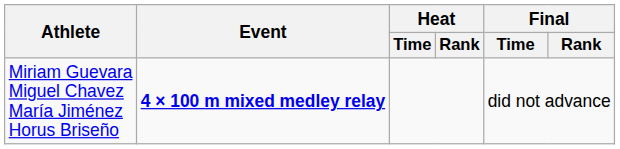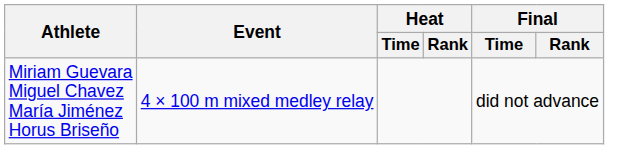(263, 101) bold -> (257, 101) normal
